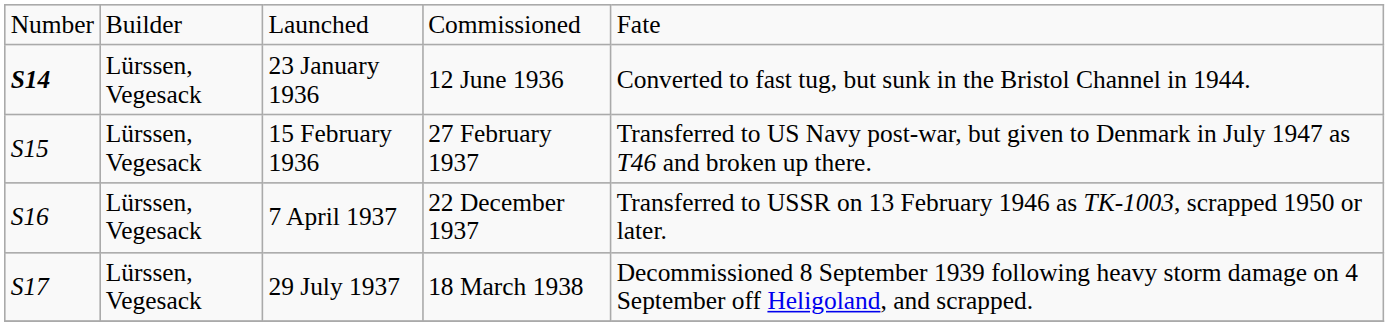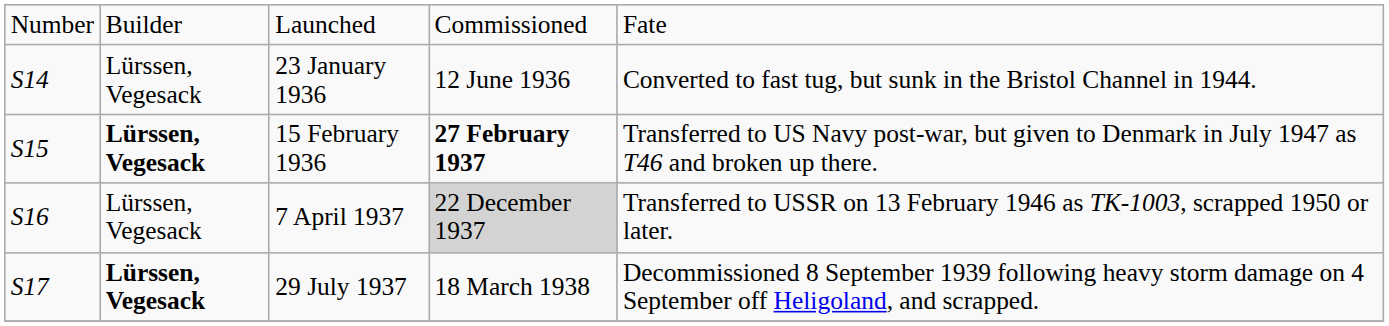(30, 79) bold -> (30, 79) normal
(154, 148) normal -> (155, 148) bold
(490, 148) normal -> (502, 148) bold
(496, 217) no background -> (503, 217) lightgrey background
(154, 286) normal -> (155, 286) bold
